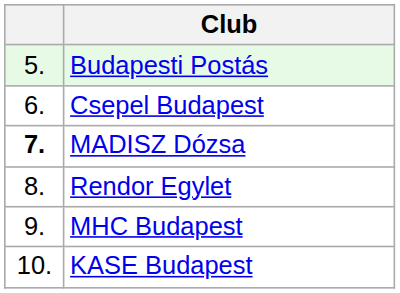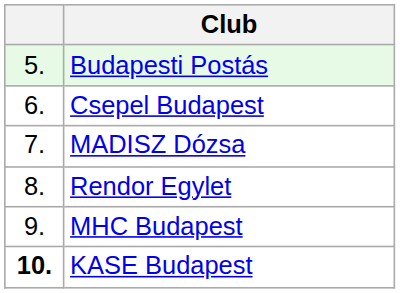(35, 145) bold -> (35, 145) normal
(35, 266) normal -> (35, 266) bold
